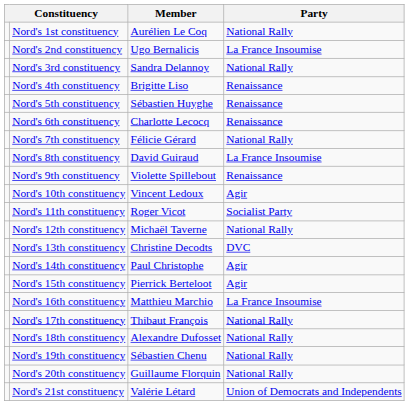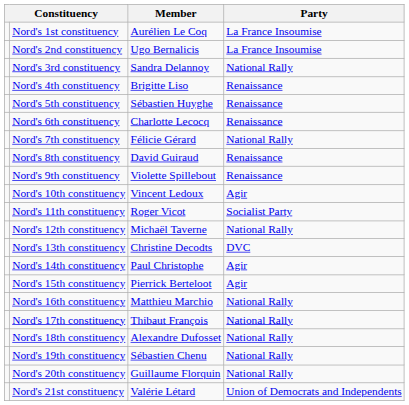(260, 31) National Rally -> (274, 31) La France Insoumise
(274, 157) La France Insoumise -> (254, 157) Renaissance
(274, 301) La France Insoumise -> (260, 301) National Rally
